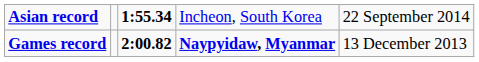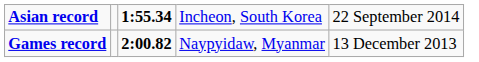(257, 43) bold -> (252, 43) normal
